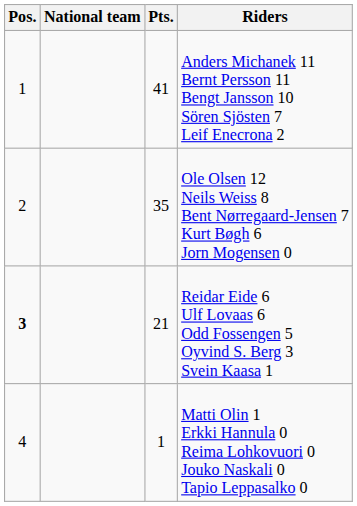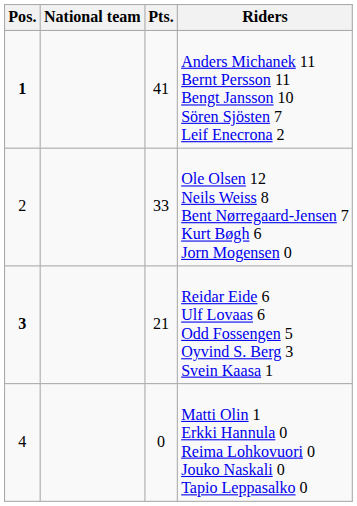(22, 89) normal -> (22, 89) bold
(161, 206) 35 -> (161, 206) 33
(161, 442) 1 -> (161, 442) 0
